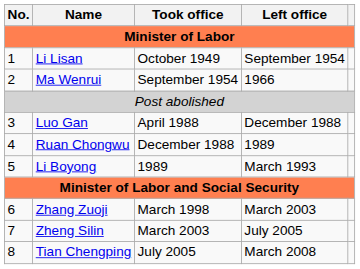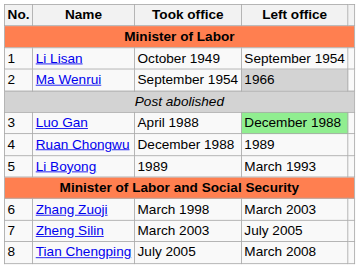(259, 79) no background -> (259, 79) lightgrey background
(293, 123) no background -> (293, 123) lightgreen background
